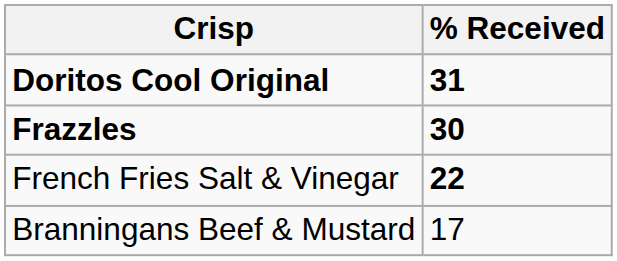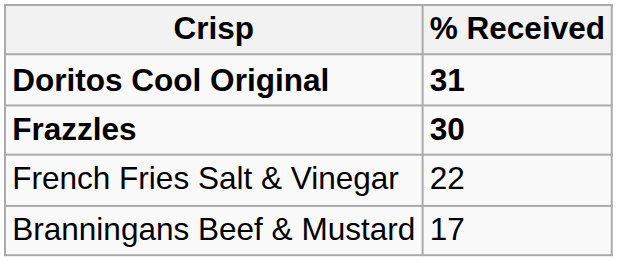(447, 179) bold -> (447, 179) normal
